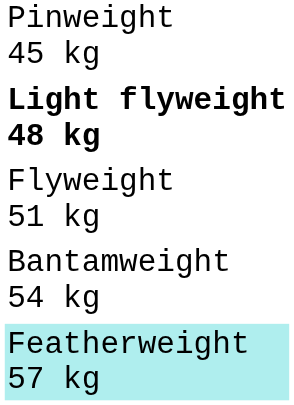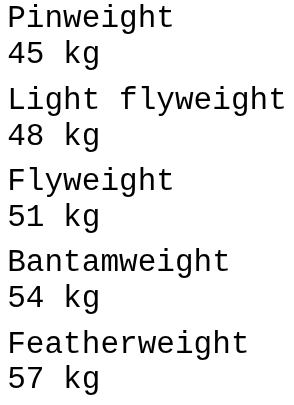(147, 118) bold -> (147, 118) normal
(128, 362) paleturquoise background -> (128, 362) no background
